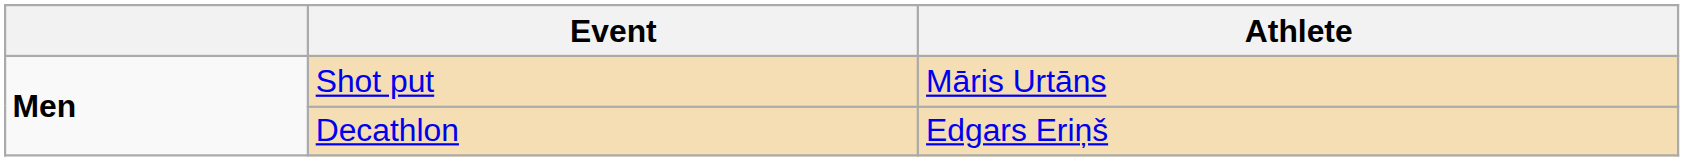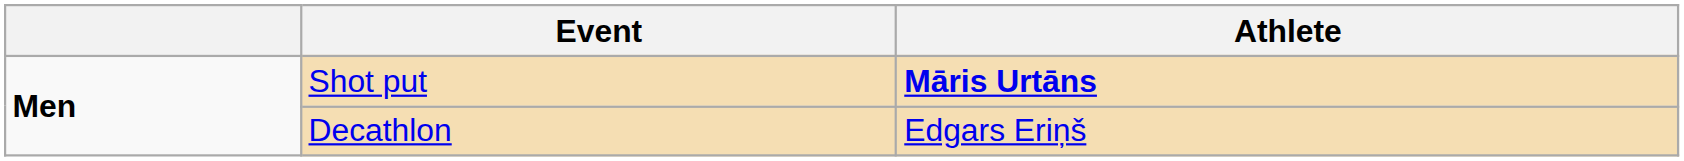(1016, 81) normal -> (1001, 81) bold
